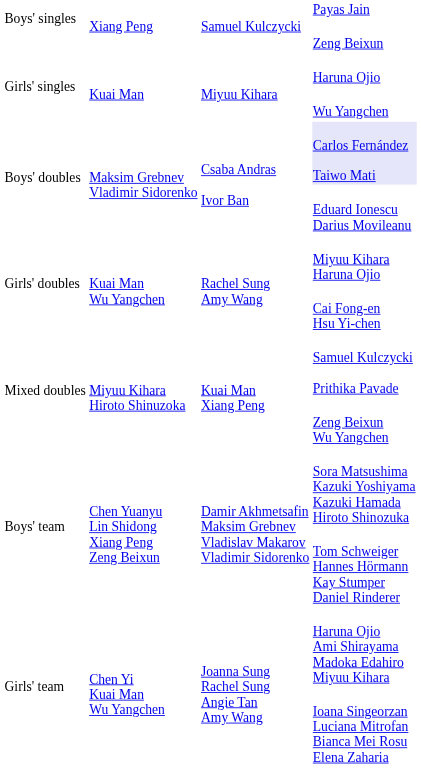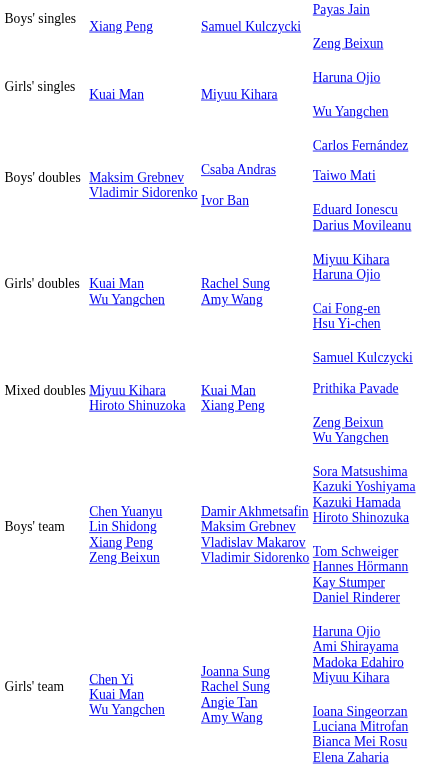(361, 160) lavender background -> (361, 160) no background
